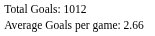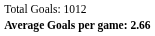(74, 25) normal -> (77, 25) bold
